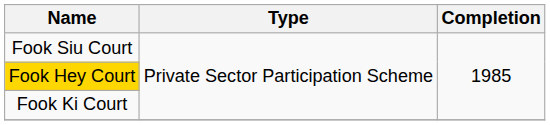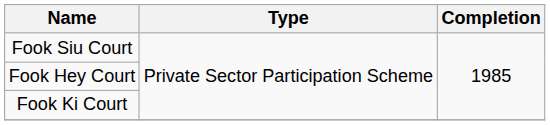(72, 76) gold background -> (72, 76) no background
